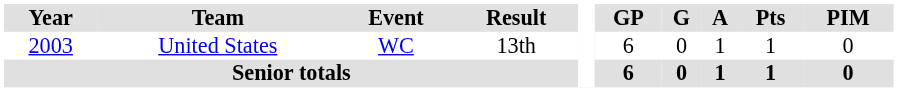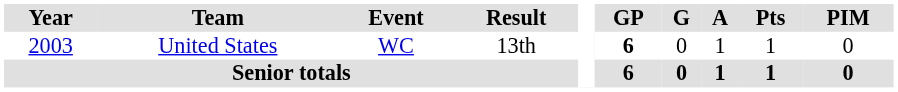(628, 45) normal -> (628, 45) bold
